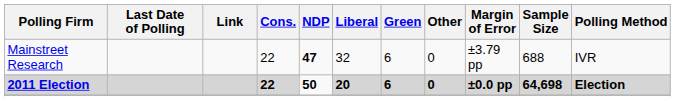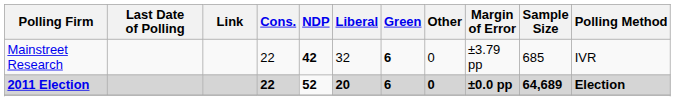(309, 57) 47 -> (309, 57) 42
(388, 57) normal -> (388, 57) bold
(533, 57) 688 -> (533, 57) 685
(309, 85) 50 -> (309, 85) 52
(542, 85) 64,698 -> (542, 85) 64,689
